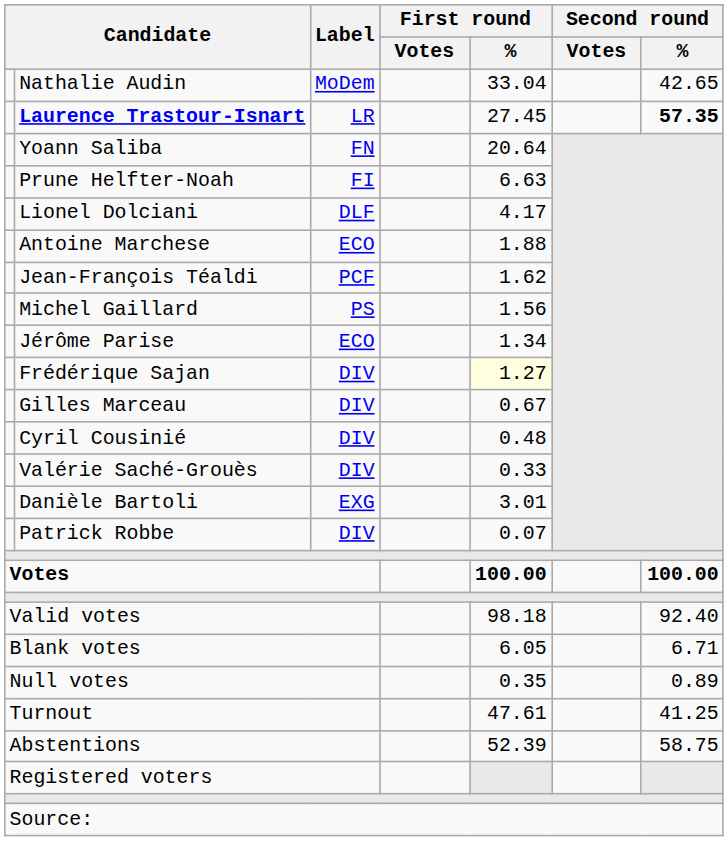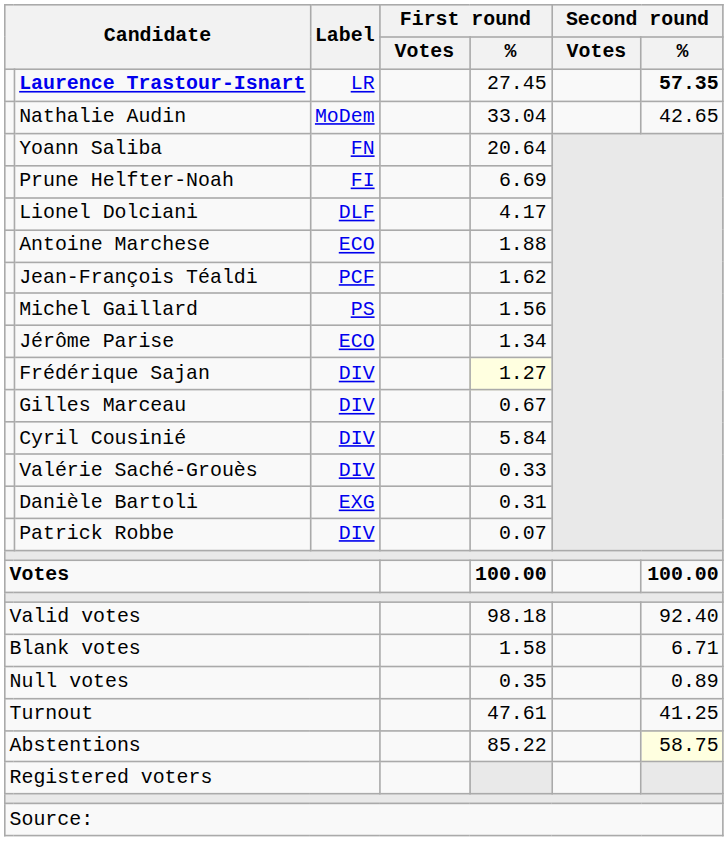rows swapped: (103, 85) <-> (162, 117)
(523, 182) 6.63 -> (523, 182) 6.69
(523, 438) 0.48 -> (523, 438) 5.84
(523, 503) 3.01 -> (523, 503) 0.31
(523, 650) 6.05 -> (523, 650) 1.58
(517, 747) 52.39 -> (517, 747) 85.22
(689, 747) no background -> (689, 747) lightyellow background
